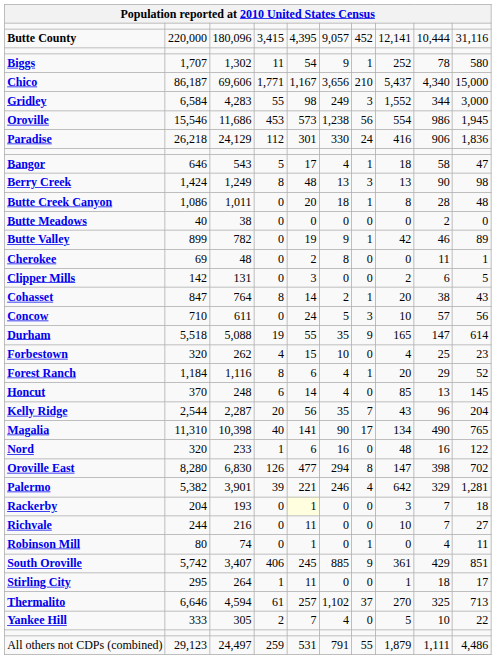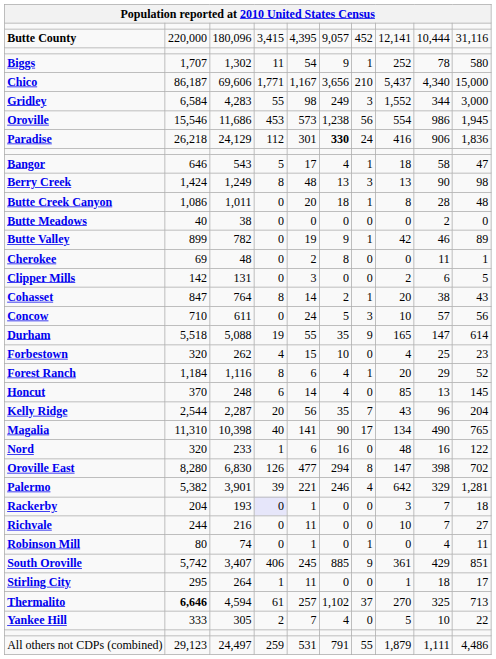(340, 139) normal -> (340, 139) bold
(281, 506) no background -> (281, 506) lavender background
(314, 506) lightyellow background -> (314, 506) no background
(193, 601) normal -> (193, 601) bold
